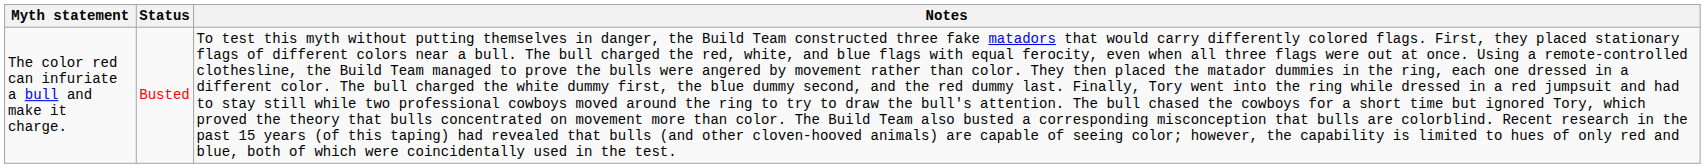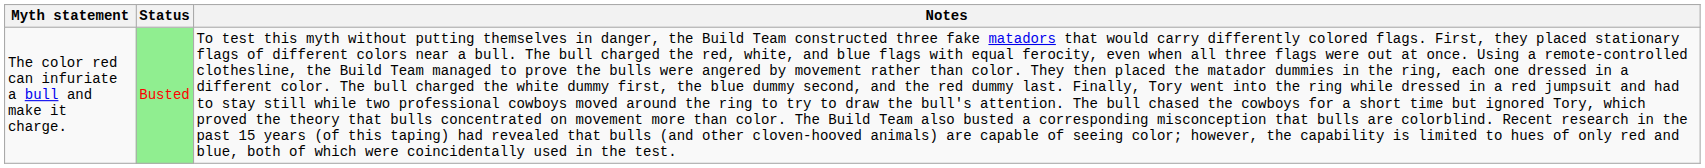(164, 96) no background -> (164, 96) lightgreen background
